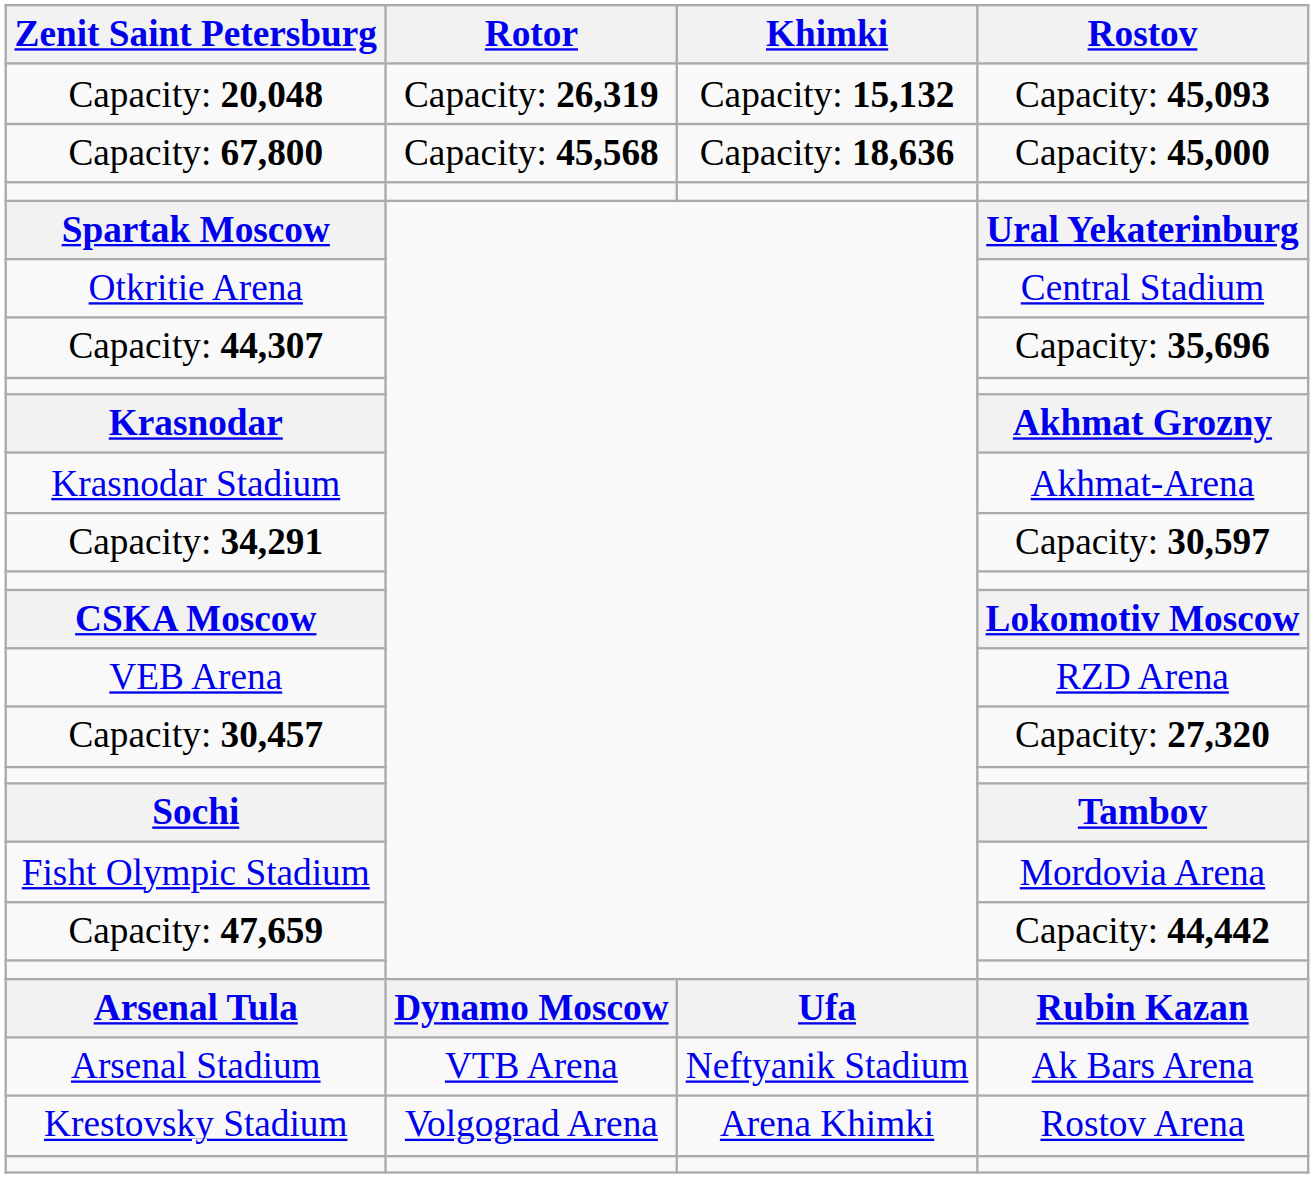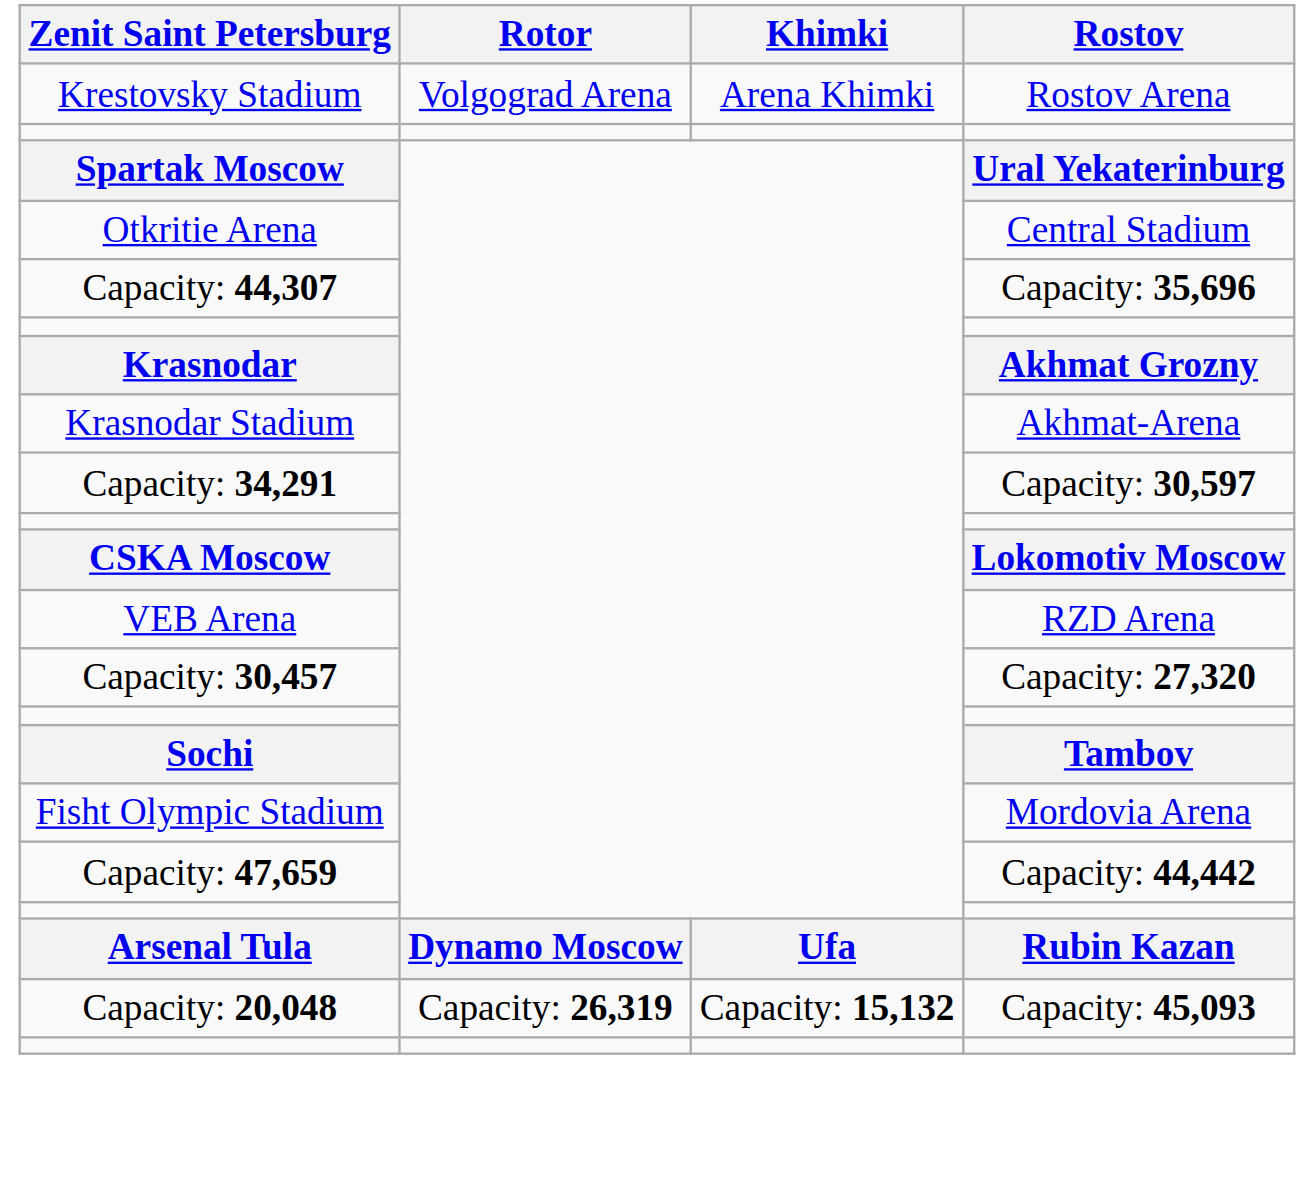rows swapped: (196, 1125) <-> (196, 93)
- row: (196, 152)
- row: (196, 1065)
